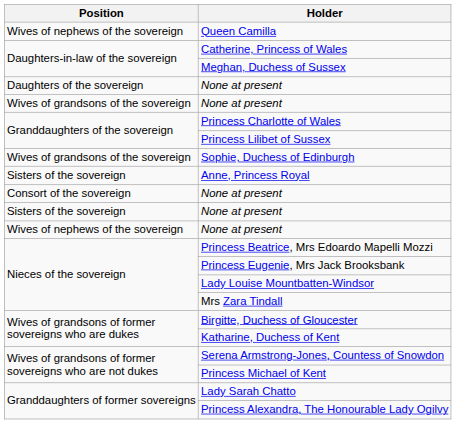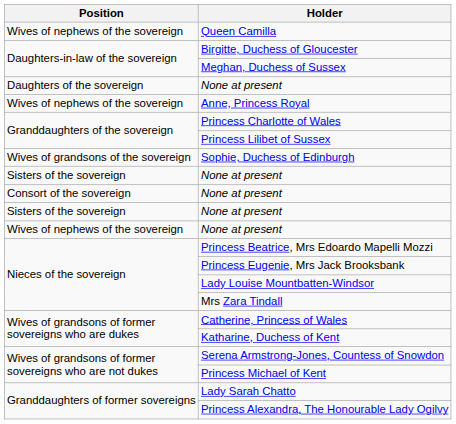(274, 49) Catherine, Princess of Wales -> (279, 49) Birgitte, Duchess of Gloucester
(99, 103) Wives of grandsons of the sovereign -> (95, 103) Wives of nephews of the sovereign
(241, 103) None at present -> (255, 103) Anne, Princess Royal
(255, 175) Anne, Princess Royal -> (241, 175) None at present
(279, 319) Birgitte, Duchess of Gloucester -> (274, 319) Catherine, Princess of Wales
